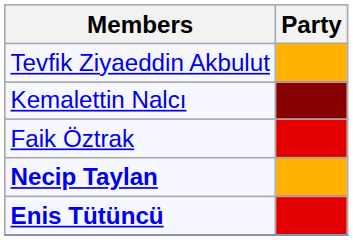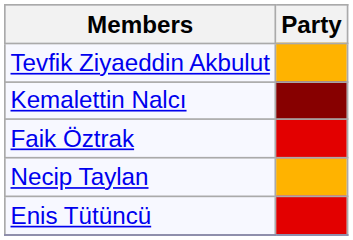(84, 177) bold -> (80, 177) normal
(87, 215) bold -> (81, 215) normal
